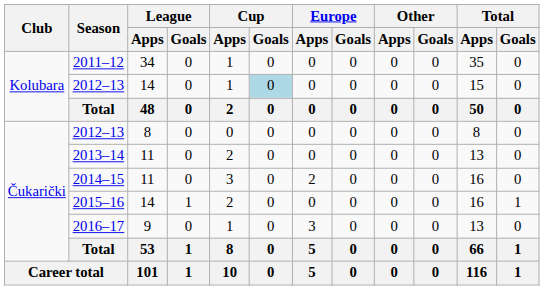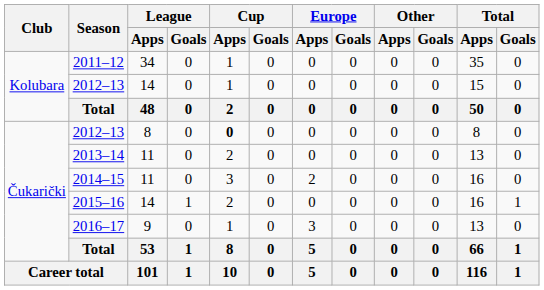(271, 86) lightblue background -> (271, 86) no background
(230, 132) normal -> (230, 132) bold
